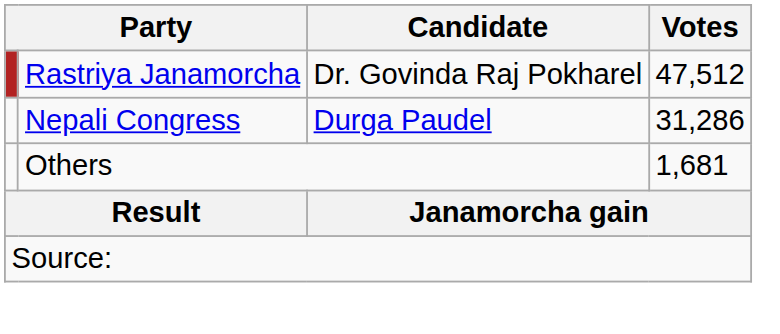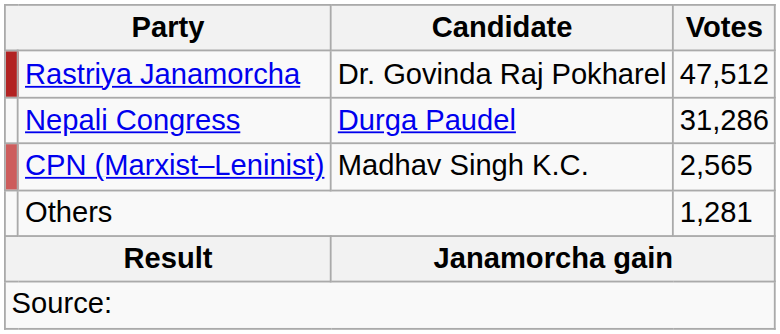+ row: (175, 166)
(692, 166) 1,681 -> (716, 212) 1,281
